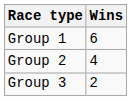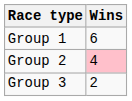(94, 61) no background -> (94, 61) pink background
